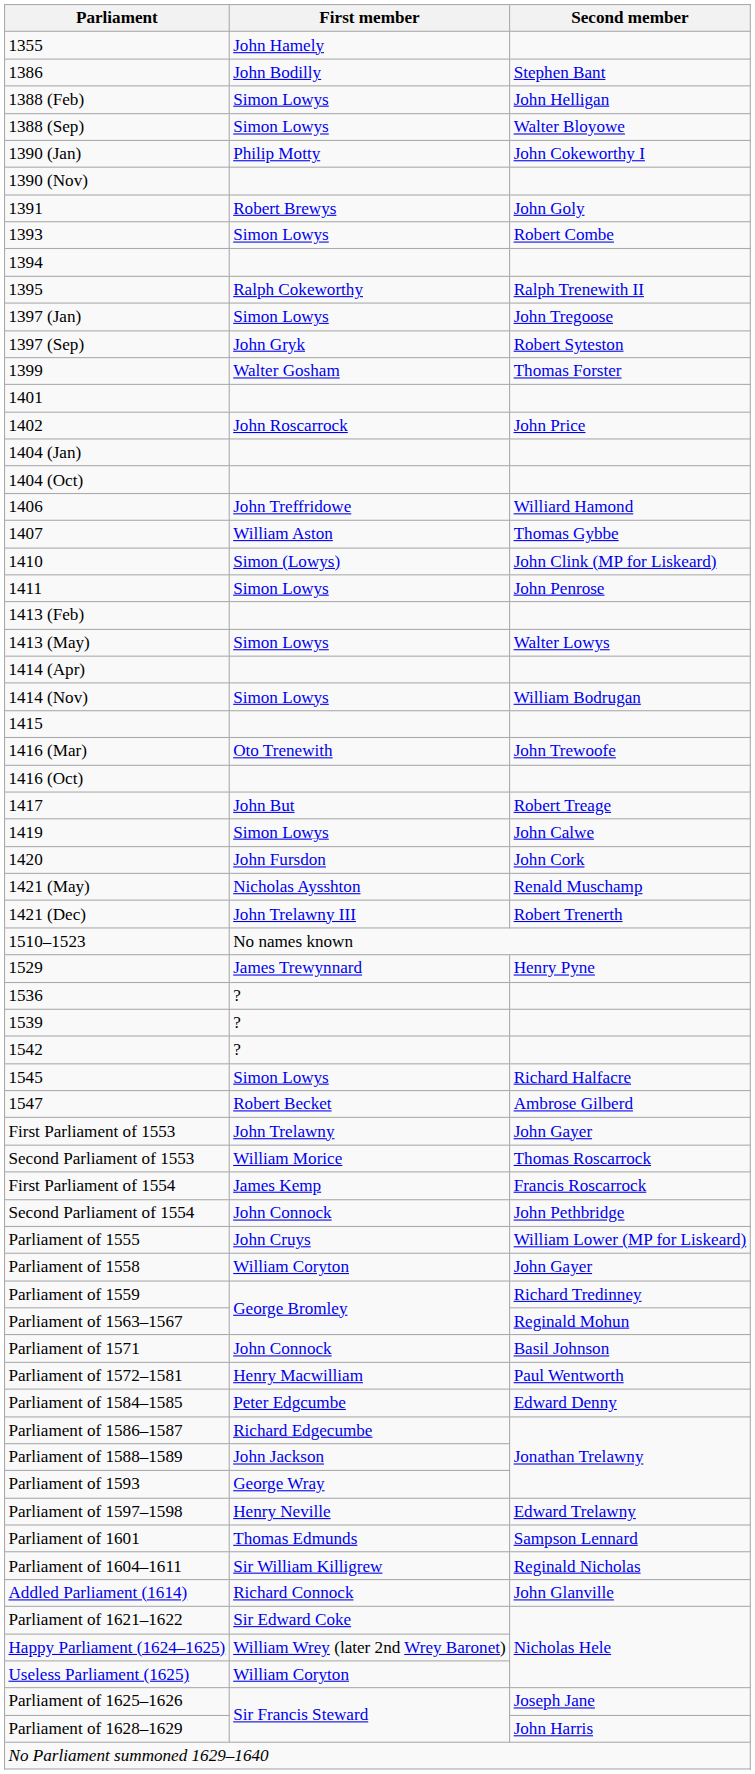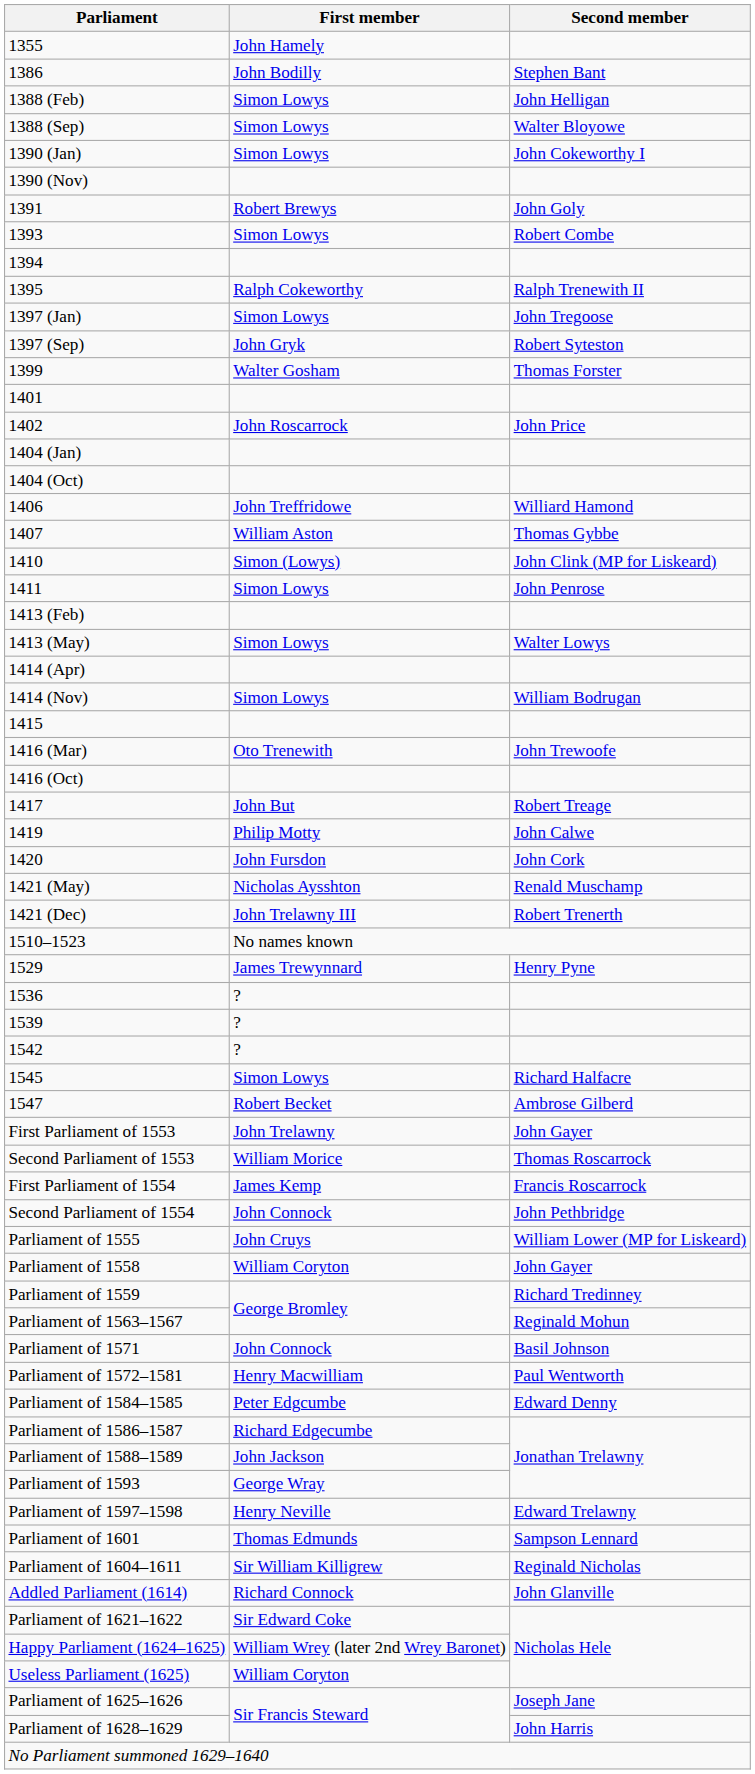(277, 153) Philip Motty -> (281, 153) Simon Lowys
(281, 832) Simon Lowys -> (277, 832) Philip Motty
